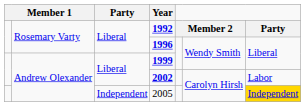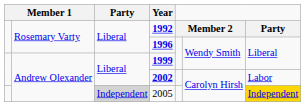(122, 93) no background -> (122, 93) lightgrey background
